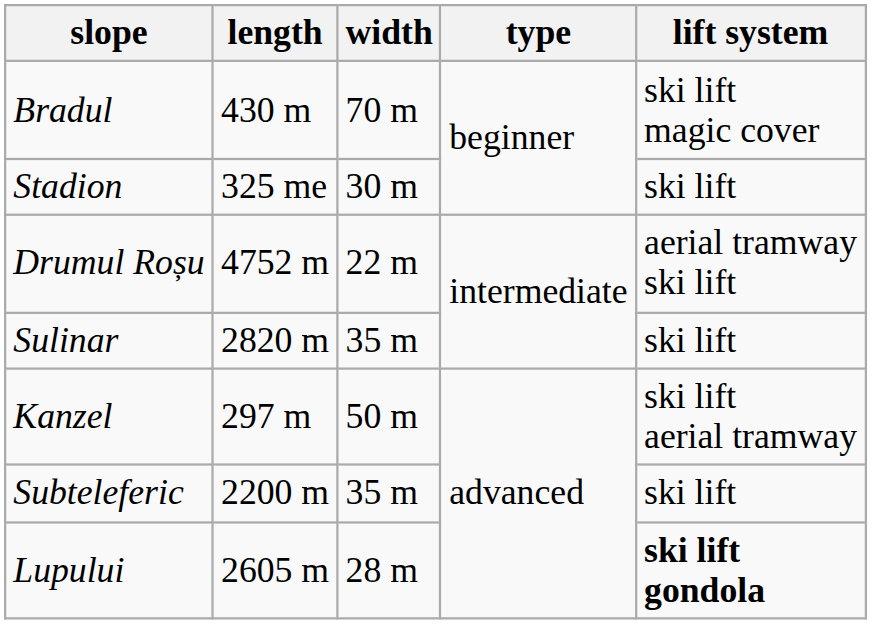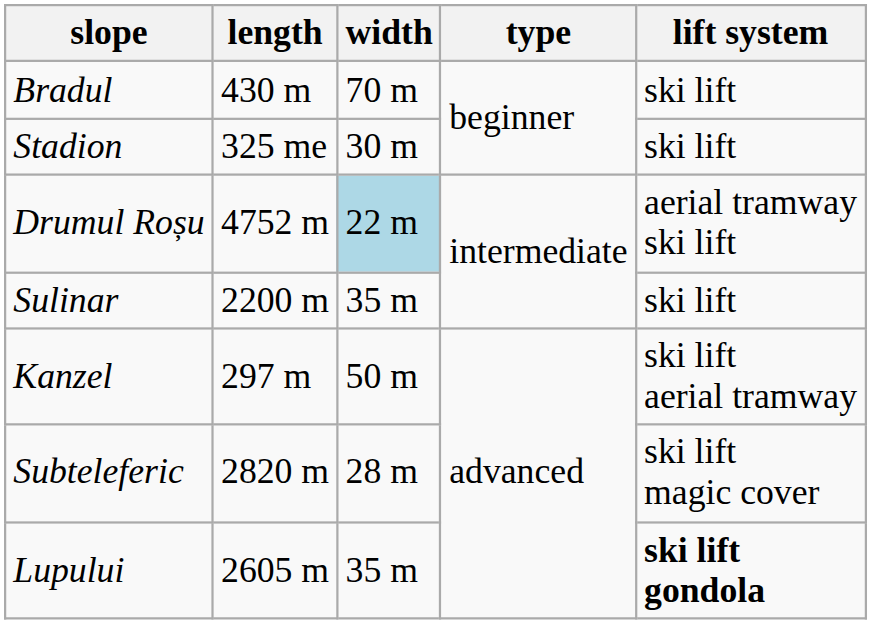(732, 109) ski lift magic cover -> (690, 89) ski lift
(382, 262) no background -> (382, 222) lightblue background
(275, 339) 2820 m -> (275, 299) 2200 m
(275, 492) 2200 m -> (275, 472) 2820 m
(382, 492) 35 m -> (382, 472) 28 m
(690, 492) ski lift -> (732, 472) ski lift magic cover
(382, 569) 28 m -> (382, 569) 35 m
